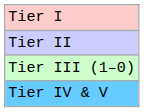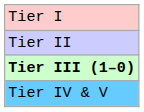(72, 68) normal -> (72, 68) bold
